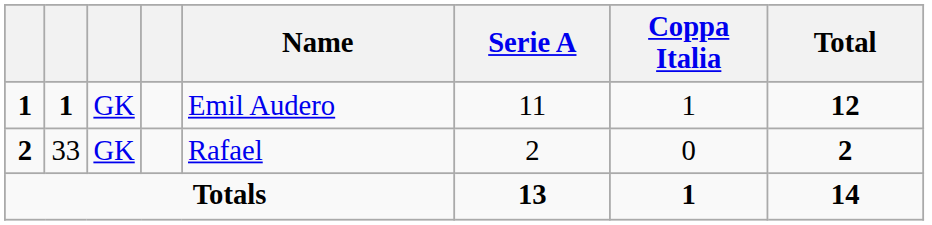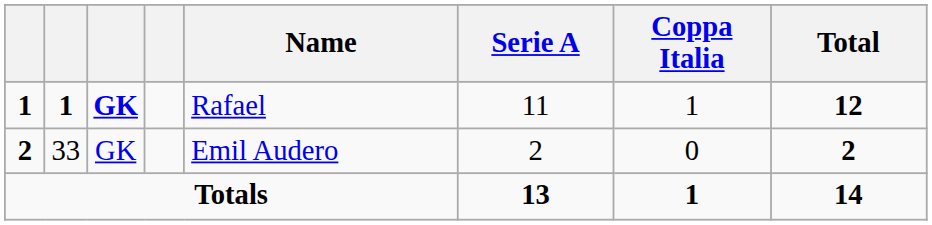(114, 104) normal -> (116, 104) bold
(262, 104) Emil Audero -> (229, 104) Rafael
(225, 150) Rafael -> (265, 150) Emil Audero
